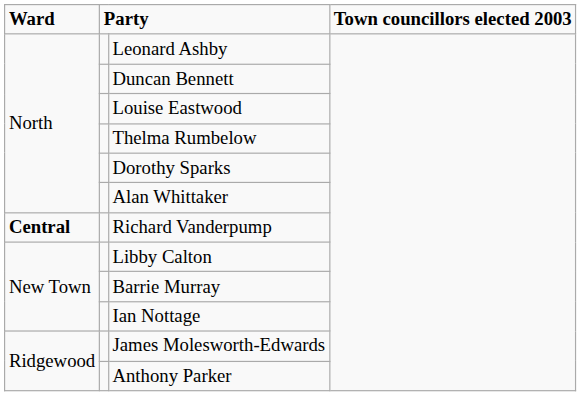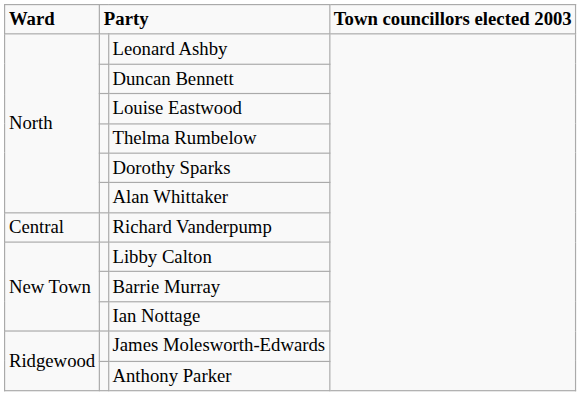(40, 227) bold -> (36, 227) normal
